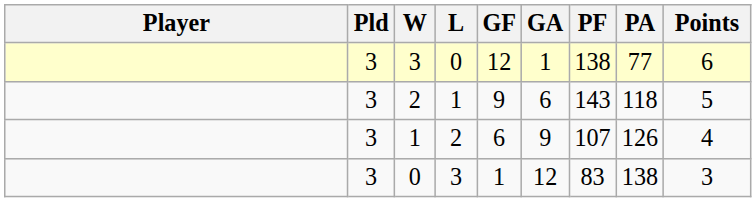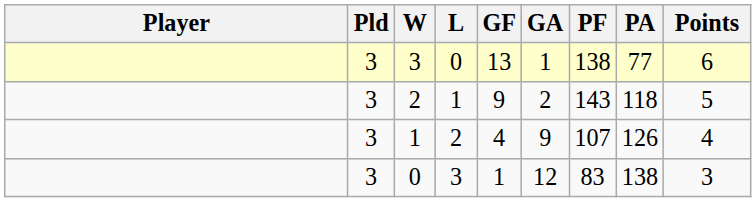(499, 61) 12 -> (499, 61) 13
(545, 100) 6 -> (545, 100) 2
(499, 138) 6 -> (499, 138) 4
